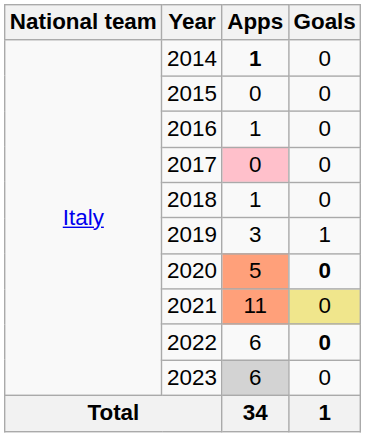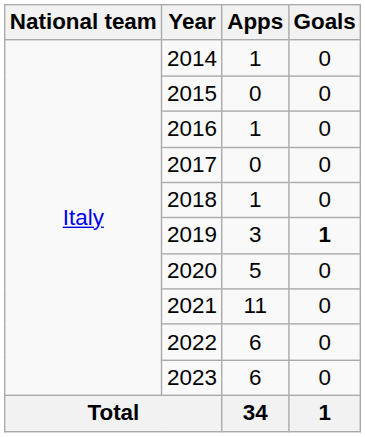(255, 57) bold -> (255, 57) normal
(255, 164) pink background -> (255, 164) no background
(325, 235) normal -> (325, 235) bold
(255, 270) lightsalmon background -> (255, 270) no background
(325, 270) bold -> (325, 270) normal
(255, 306) lightsalmon background -> (255, 306) no background
(325, 306) khaki background -> (325, 306) no background
(325, 341) bold -> (325, 341) normal
(255, 377) lightgrey background -> (255, 377) no background
